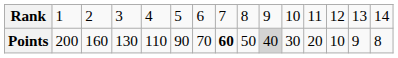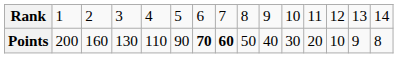(204, 40) normal -> (204, 40) bold
(271, 40) lightgrey background -> (271, 40) no background
